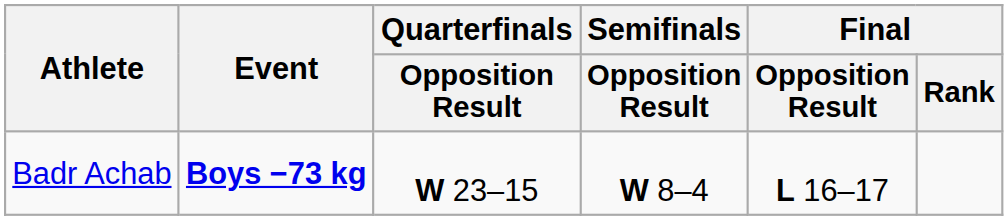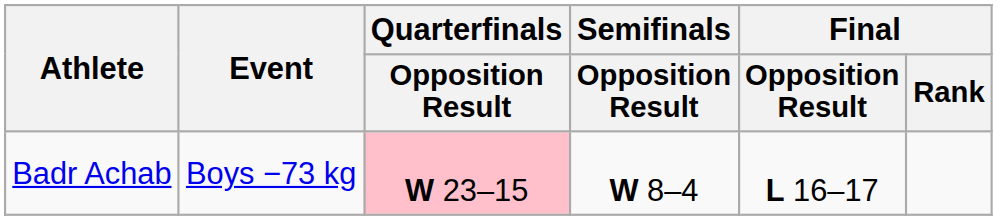(276, 174) bold -> (271, 174) normal
(477, 191) no background -> (467, 191) pink background
